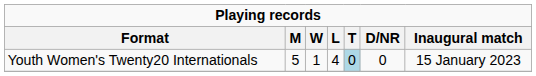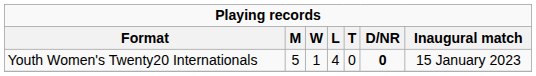(352, 60) lightblue background -> (352, 60) no background
(383, 60) normal -> (383, 60) bold
